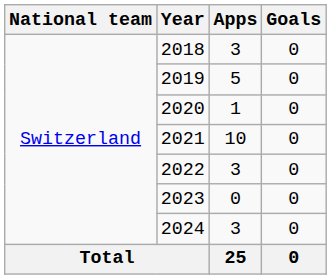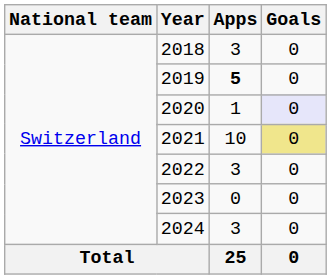(236, 79) normal -> (236, 79) bold
(294, 109) no background -> (294, 109) lavender background
(294, 139) no background -> (294, 139) khaki background
